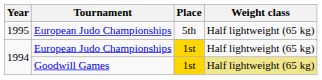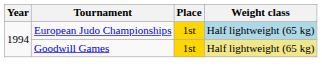- row: (18, 30)
(261, 48) no background -> (261, 30) lightblue background
